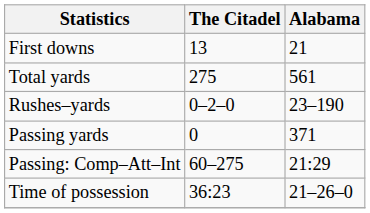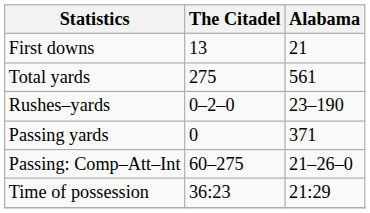(310, 163) 21:29 -> (321, 163) 21–26–0
(321, 192) 21–26–0 -> (310, 192) 21:29
